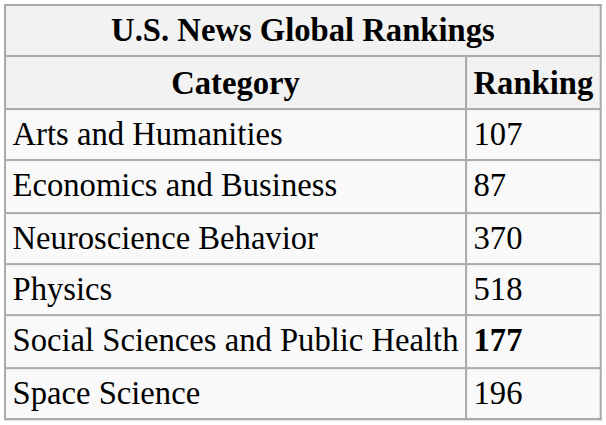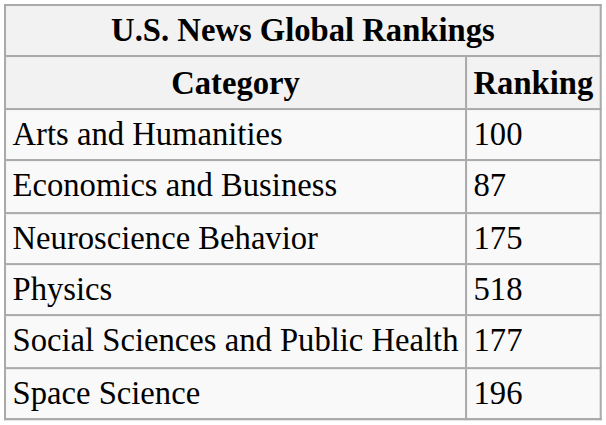(498, 133) 107 -> (498, 133) 100
(498, 237) 370 -> (498, 237) 175
(498, 340) bold -> (498, 340) normal
